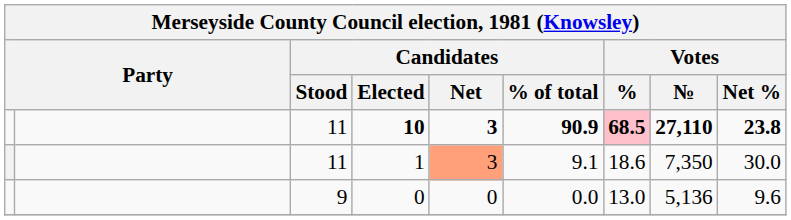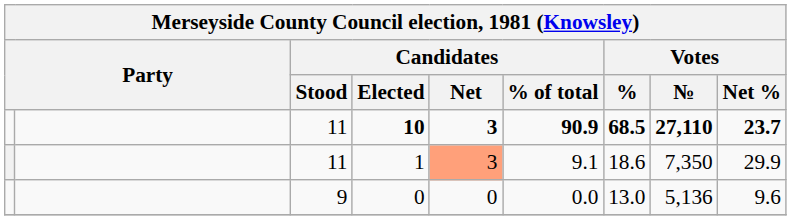(627, 127) pink background -> (627, 127) no background
(762, 127) 23.8 -> (762, 127) 23.7
(762, 162) 30.0 -> (762, 162) 29.9
